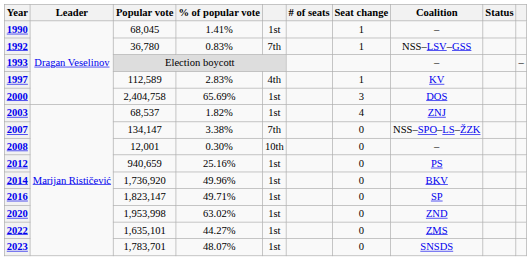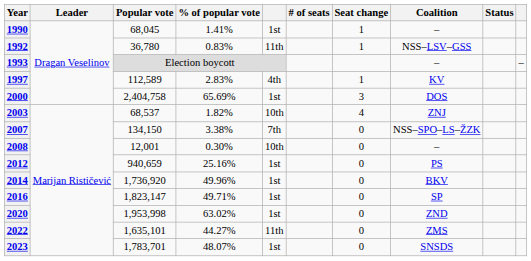(274, 46) 7th -> (274, 46) 11th
(274, 113) 1st -> (274, 113) 10th
(145, 130) 134,147 -> (145, 130) 134,150
(274, 230) 1st -> (274, 230) 11th
